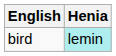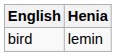(85, 39) paleturquoise background -> (85, 39) no background
